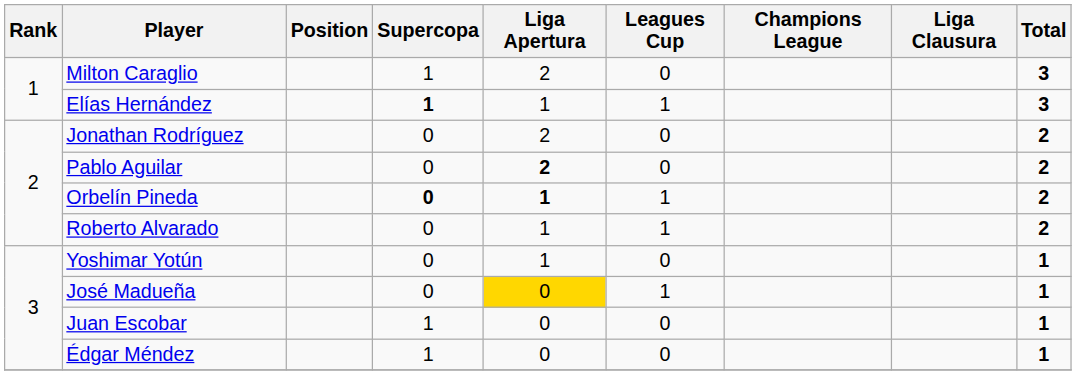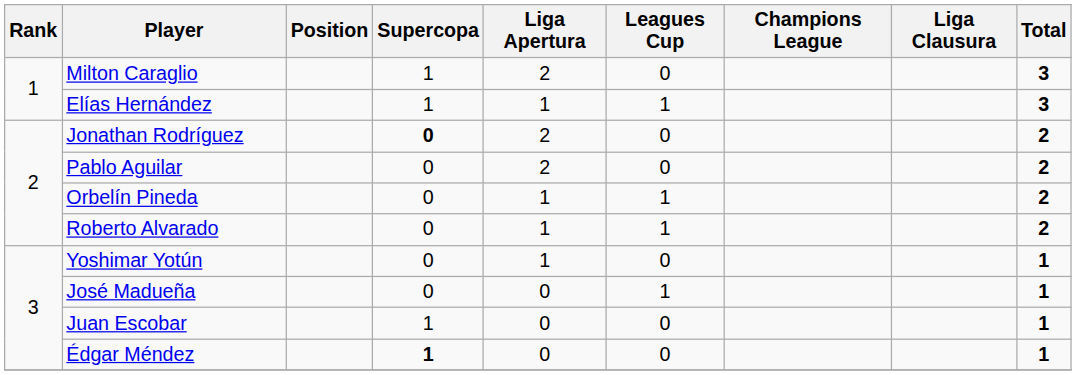(428, 104) bold -> (428, 104) normal
(428, 135) normal -> (428, 135) bold
(545, 167) bold -> (545, 167) normal
(428, 198) bold -> (428, 198) normal
(545, 198) bold -> (545, 198) normal
(545, 291) gold background -> (545, 291) no background
(428, 354) normal -> (428, 354) bold
